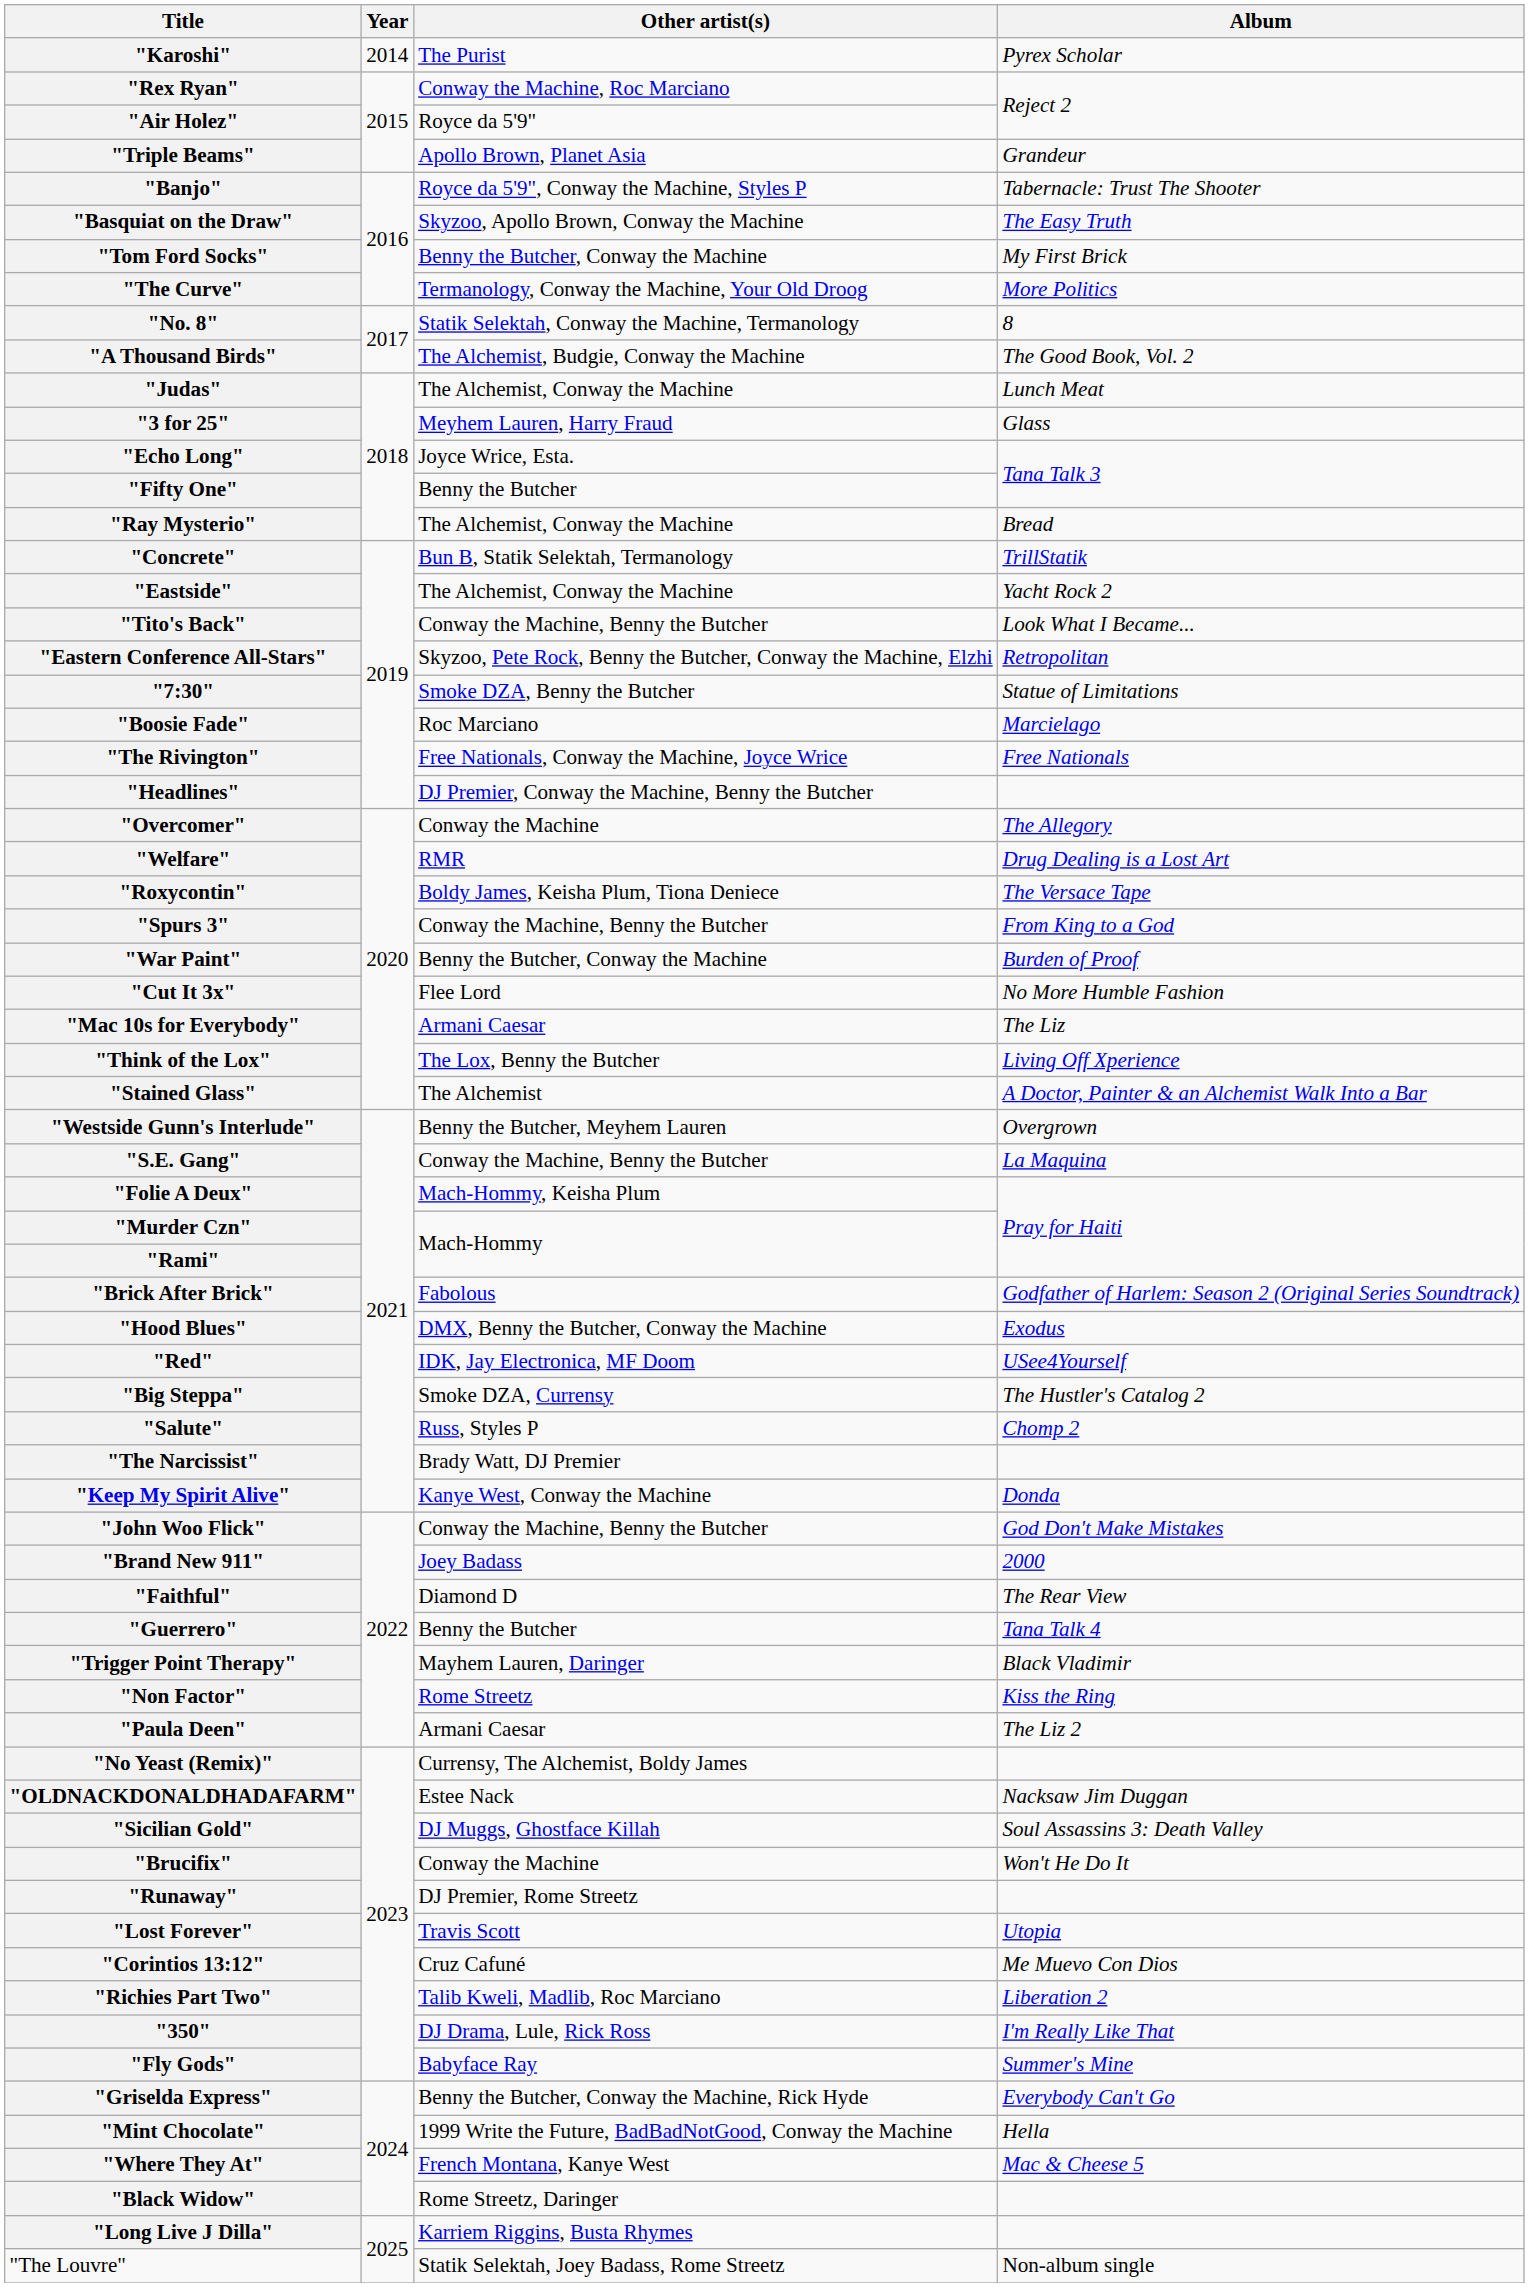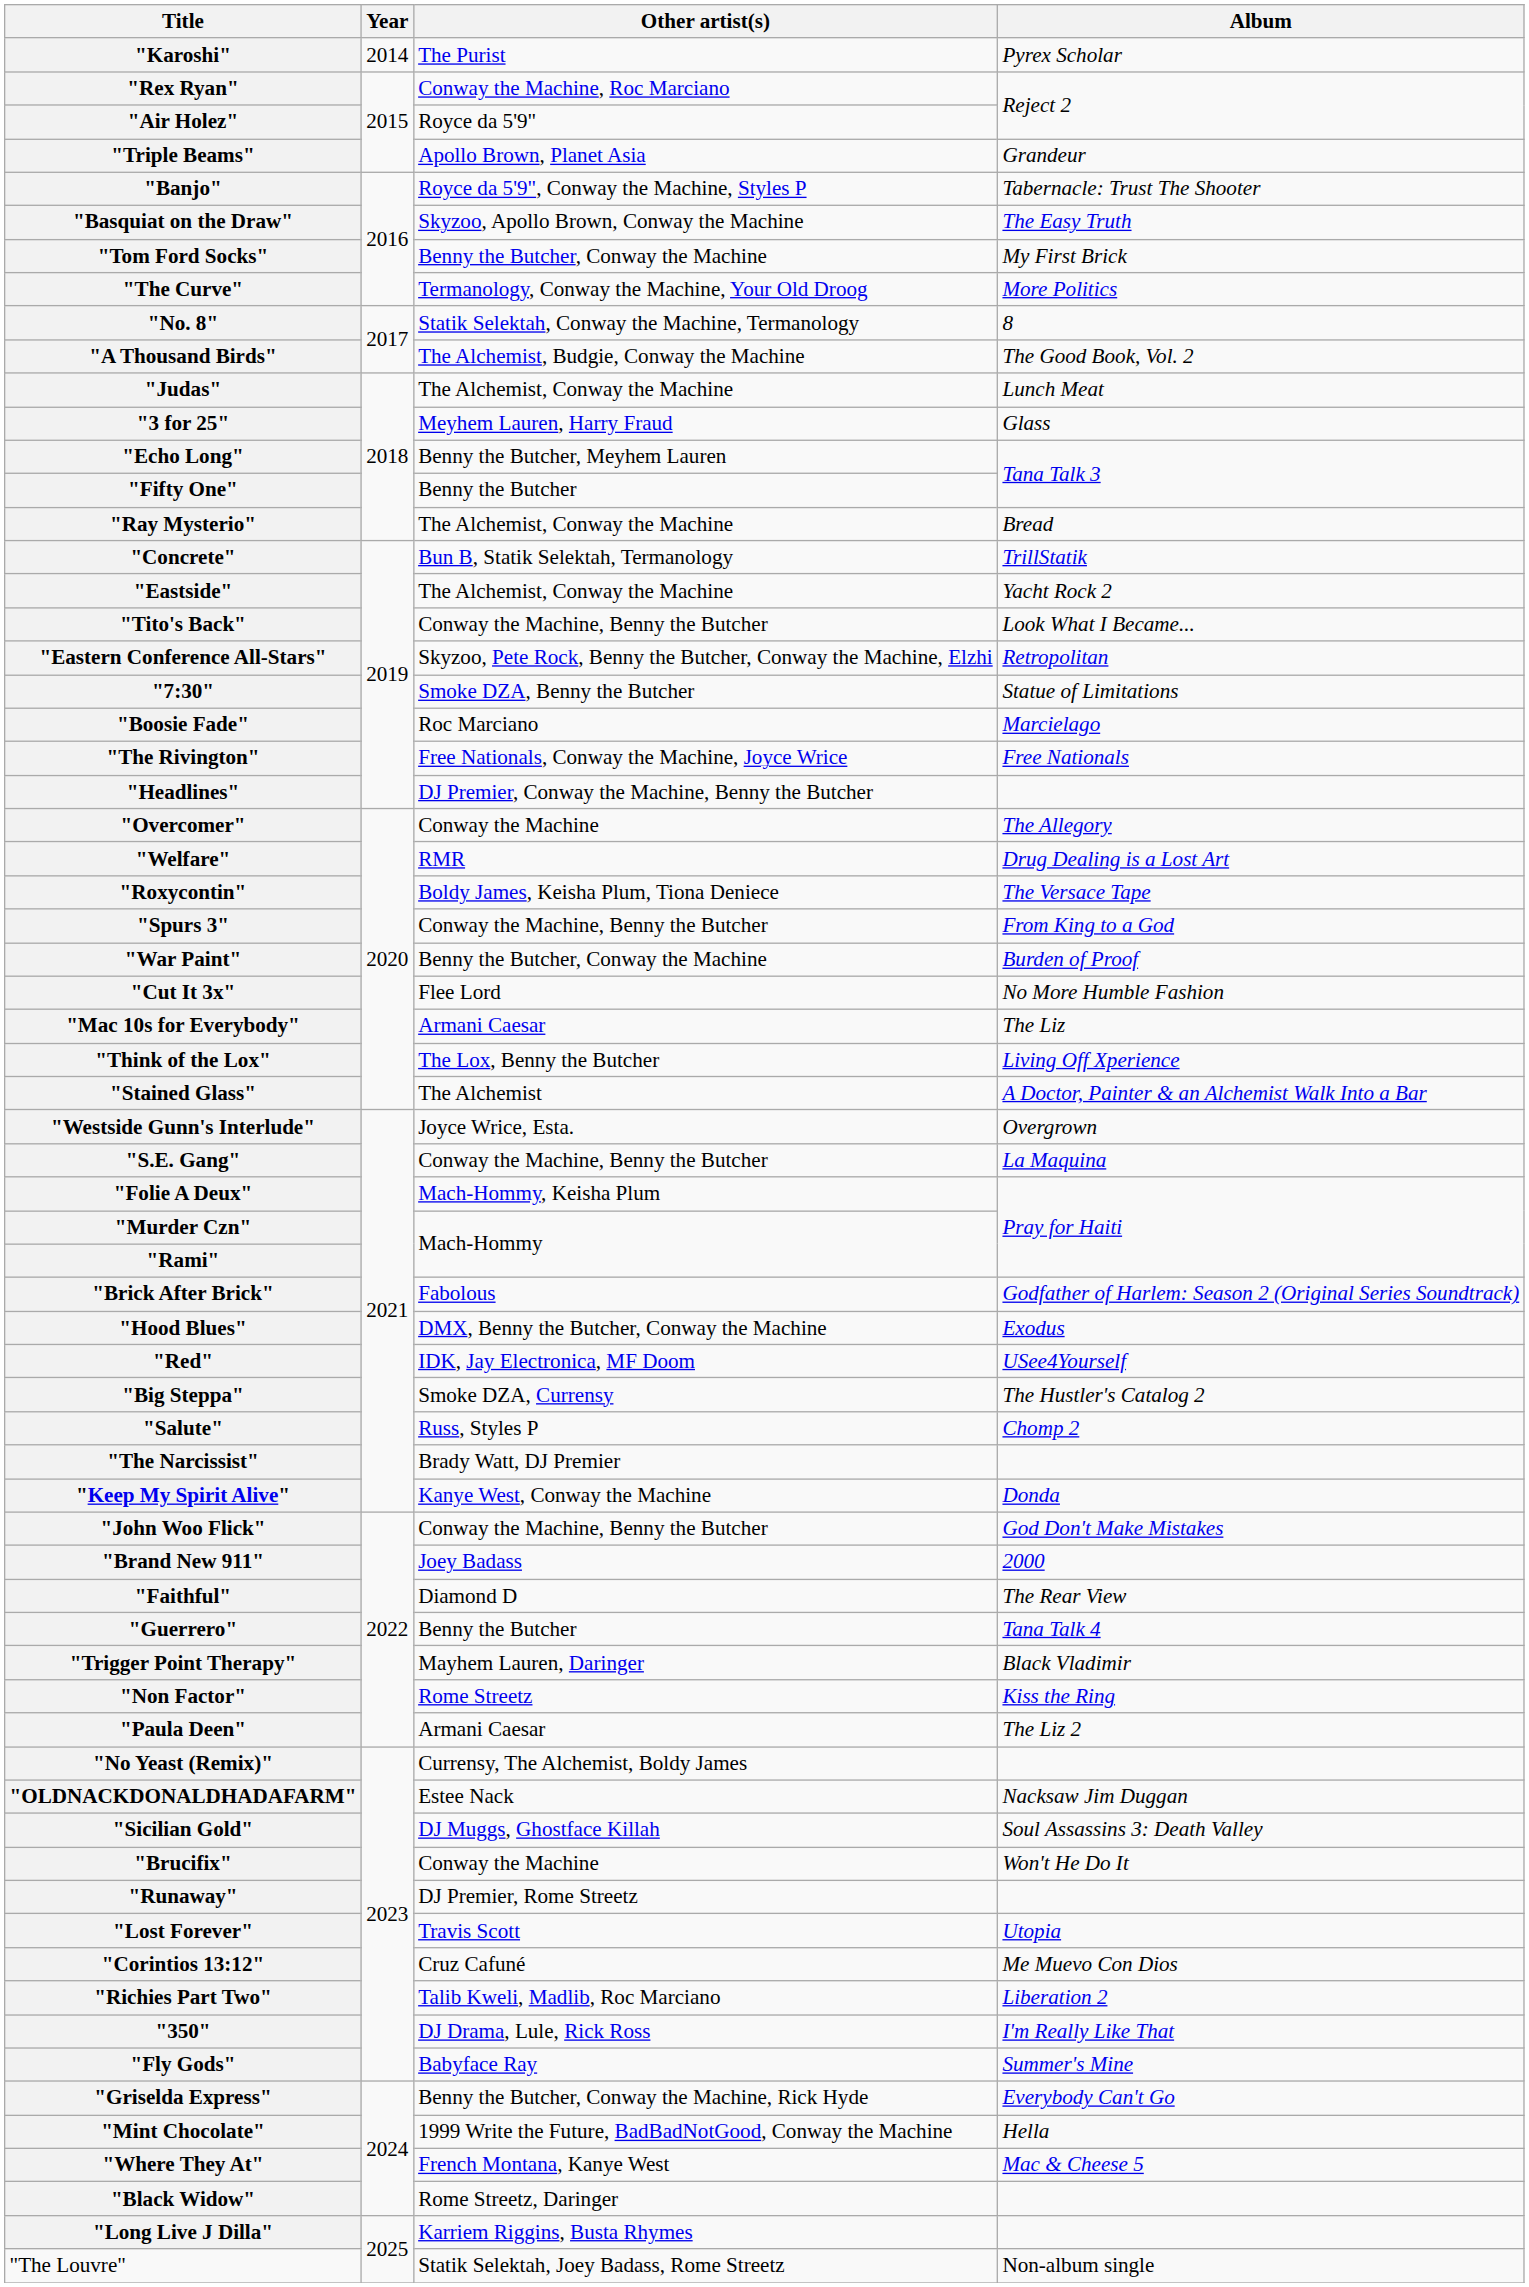(496, 456) Joyce Wrice, Esta. -> (572, 456) Benny the Butcher, Meyhem Lauren
(572, 1126) Benny the Butcher, Meyhem Lauren -> (496, 1126) Joyce Wrice, Esta.
